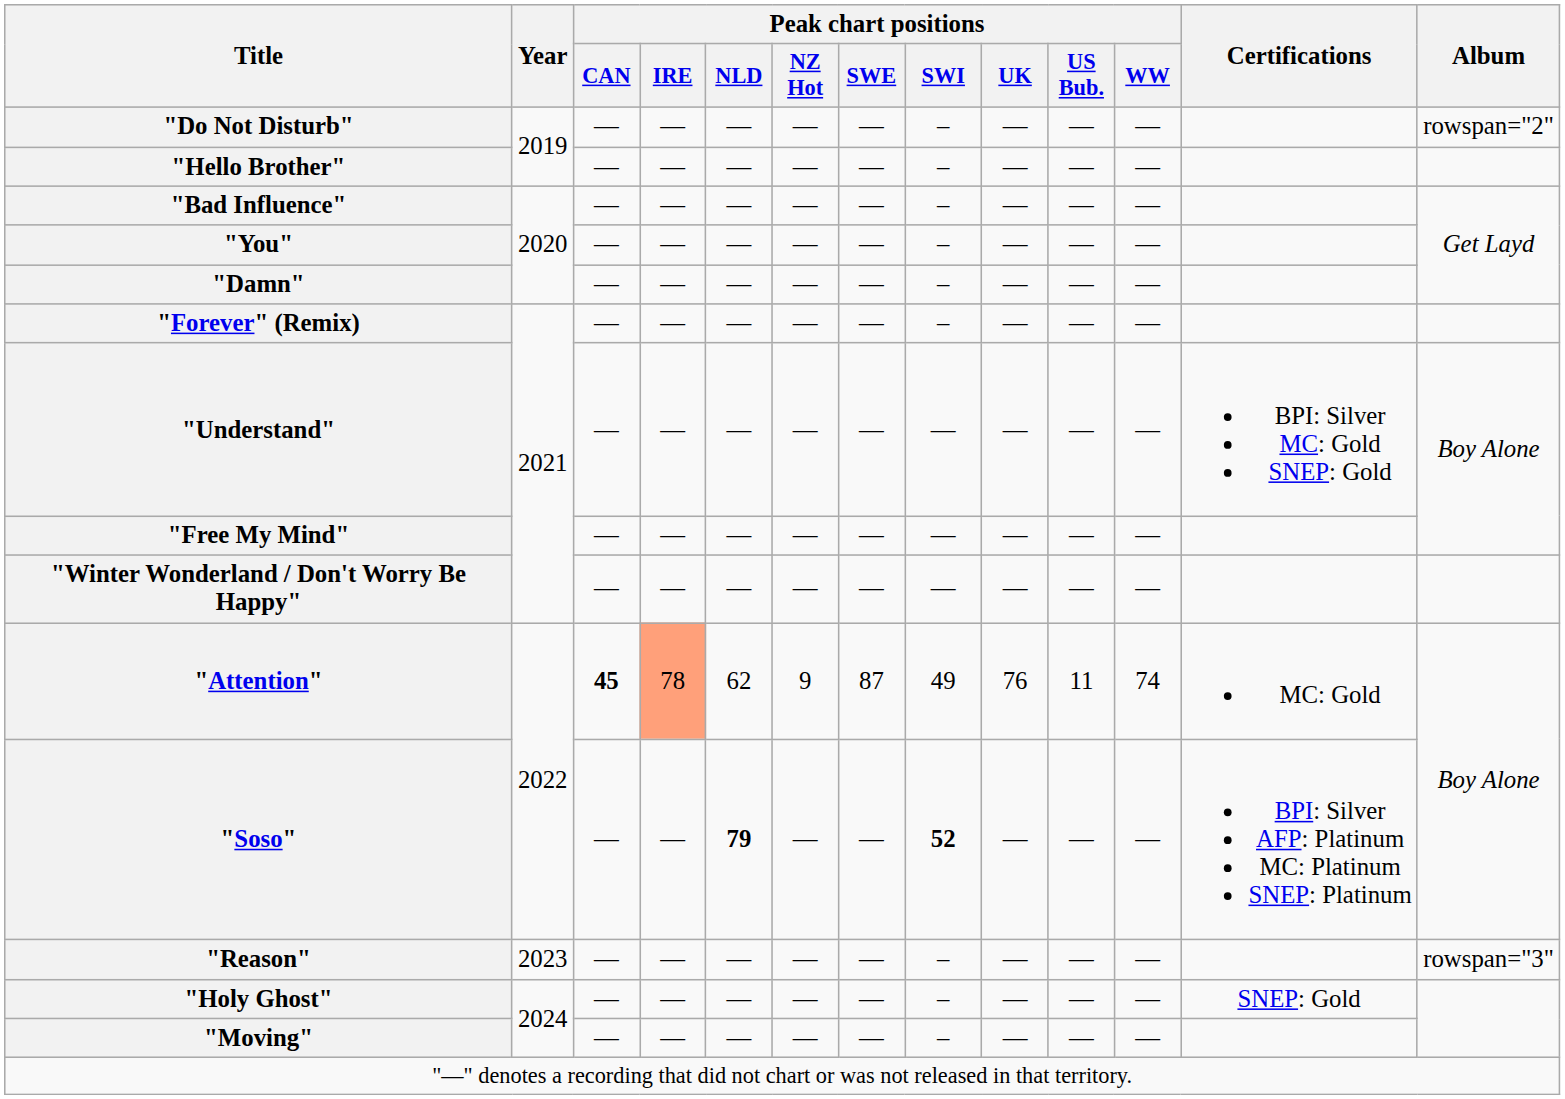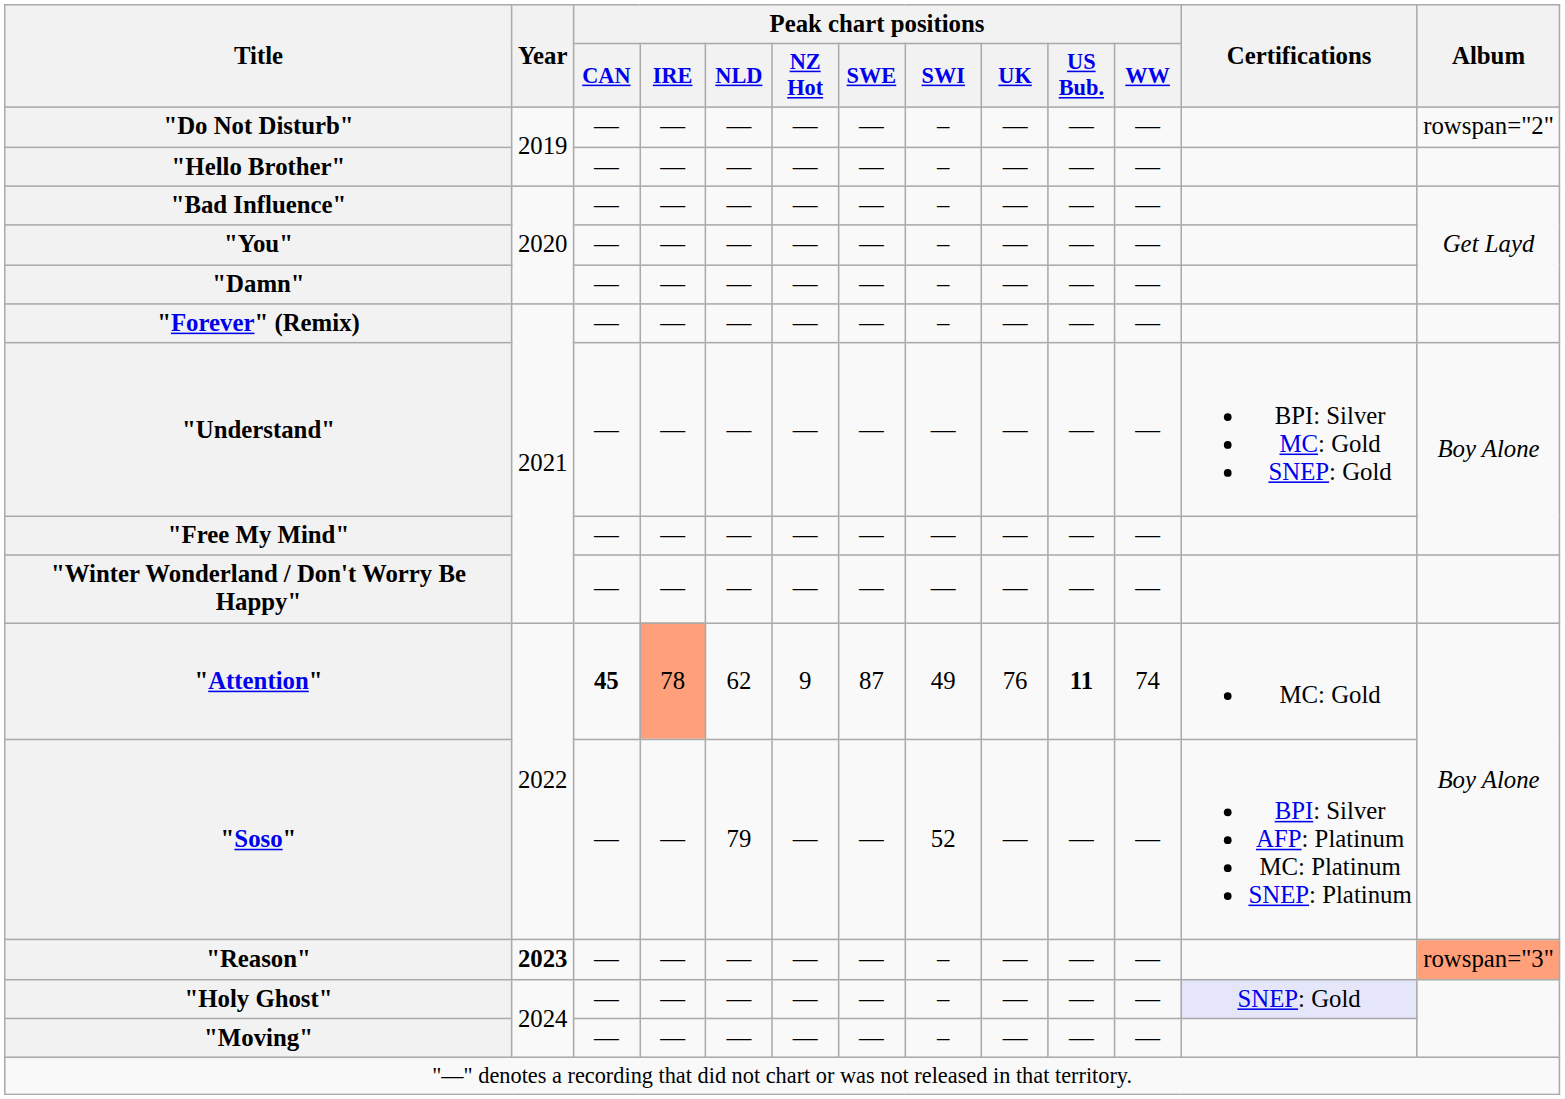(1081, 680) normal -> (1081, 680) bold
(739, 839) bold -> (739, 839) normal
(943, 839) bold -> (943, 839) normal
(543, 959) normal -> (543, 959) bold
(1489, 959) no background -> (1489, 959) lightsalmon background
(1299, 998) no background -> (1299, 998) lavender background
